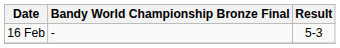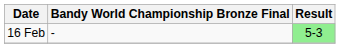(314, 33) no background -> (314, 33) lightgreen background
